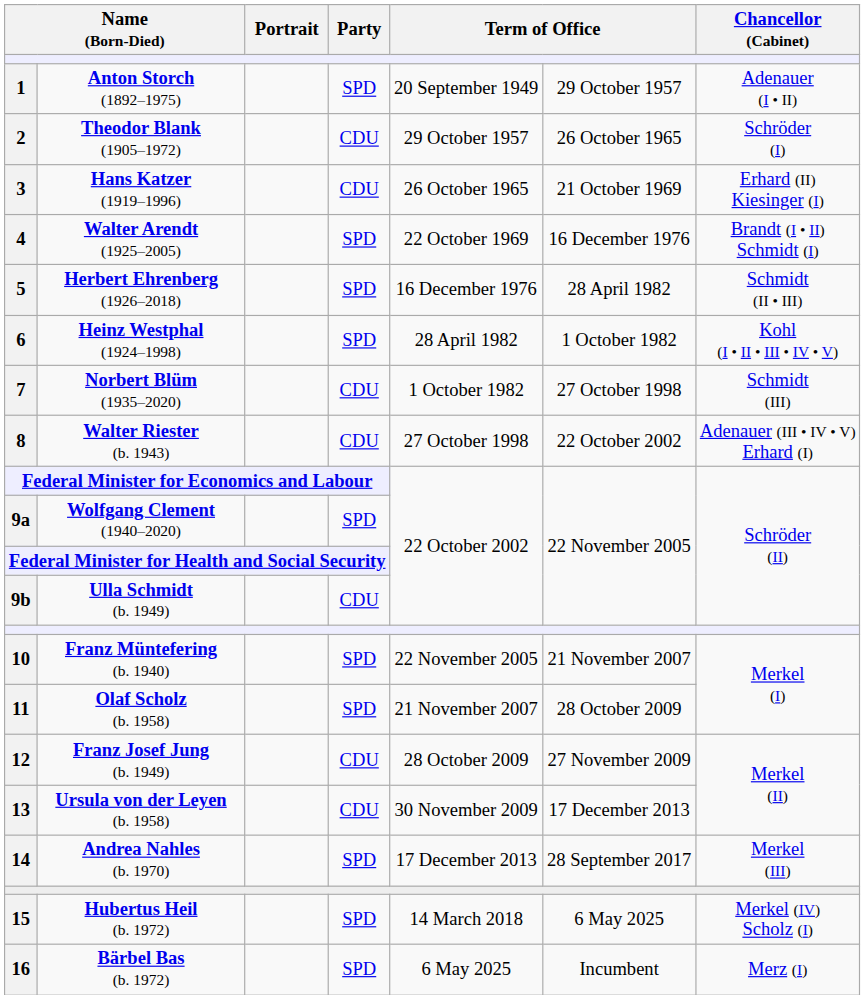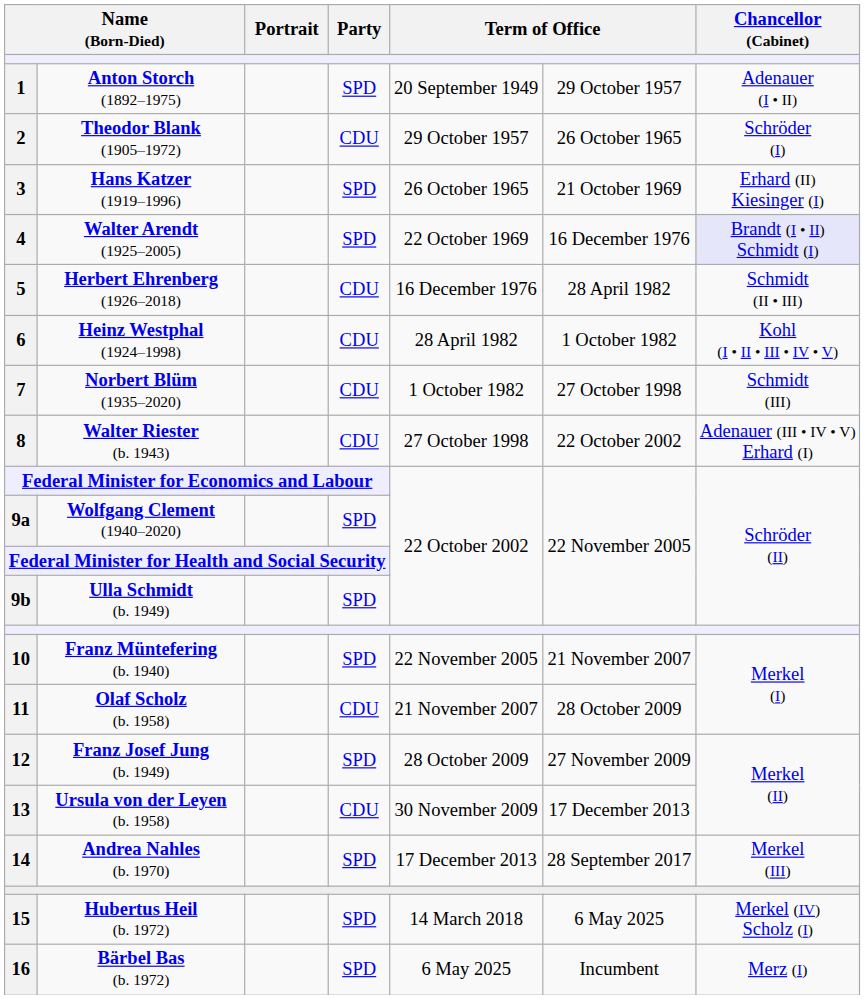(359, 189) CDU -> (359, 189) SPD
(778, 239) no background -> (778, 239) lavender background
(359, 289) SPD -> (359, 289) CDU
(359, 340) SPD -> (359, 340) CDU
(359, 600) CDU -> (359, 600) SPD
(359, 709) SPD -> (359, 709) CDU
(359, 759) CDU -> (359, 759) SPD
